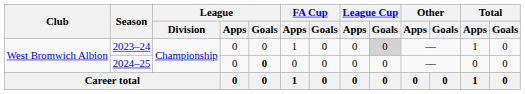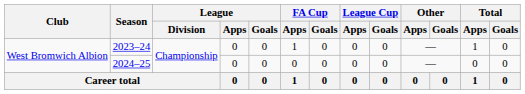(385, 47) lightgrey background -> (385, 47) no background
(265, 64) bold -> (265, 64) normal
